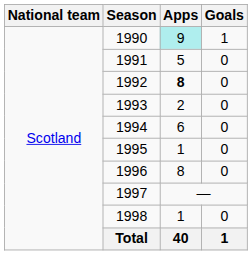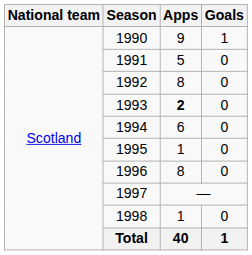(181, 37) paleturquoise background -> (181, 37) no background
(181, 82) bold -> (181, 82) normal
(181, 104) normal -> (181, 104) bold
